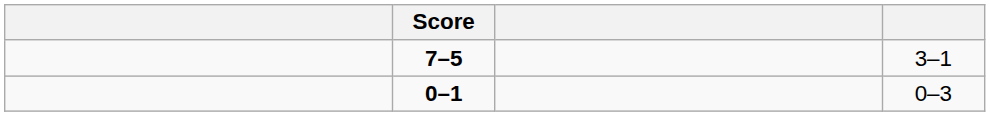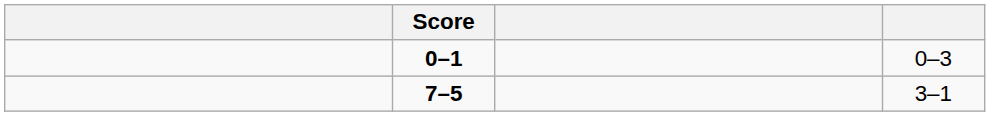rows swapped: (444, 57) <-> (444, 93)
